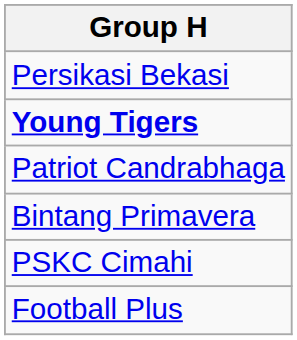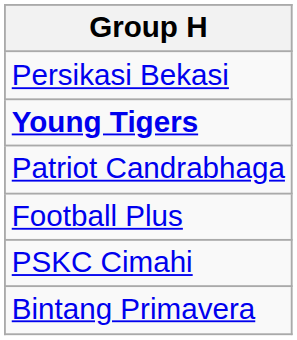(133, 215) Bintang Primavera -> (97, 215) Football Plus
(97, 309) Football Plus -> (133, 309) Bintang Primavera
